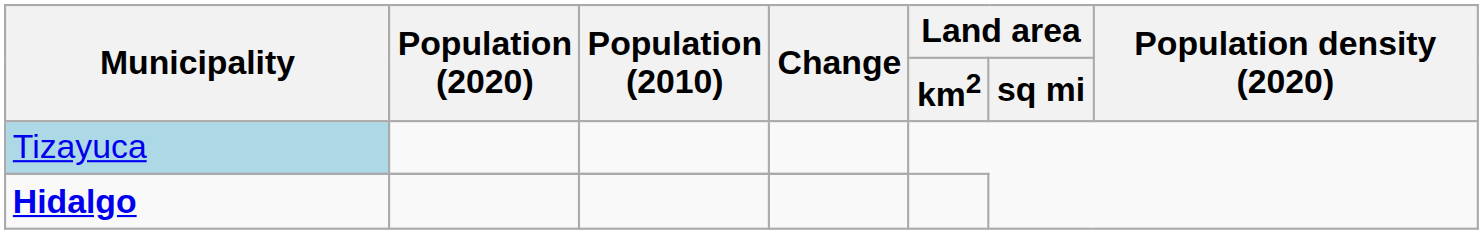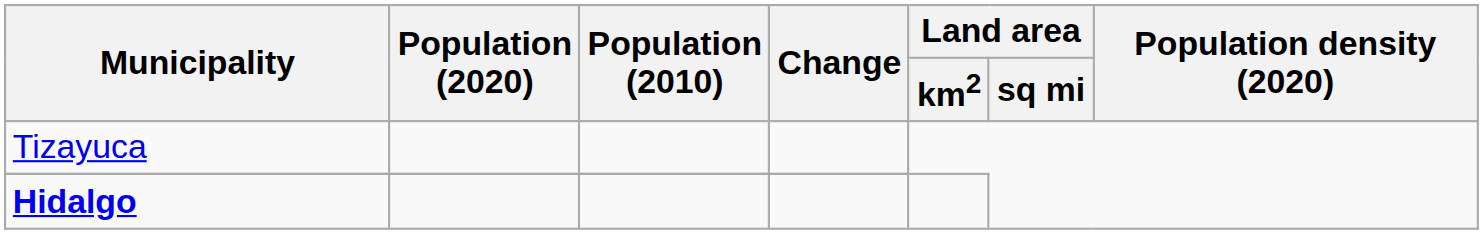(80, 147) lightblue background -> (80, 147) no background
